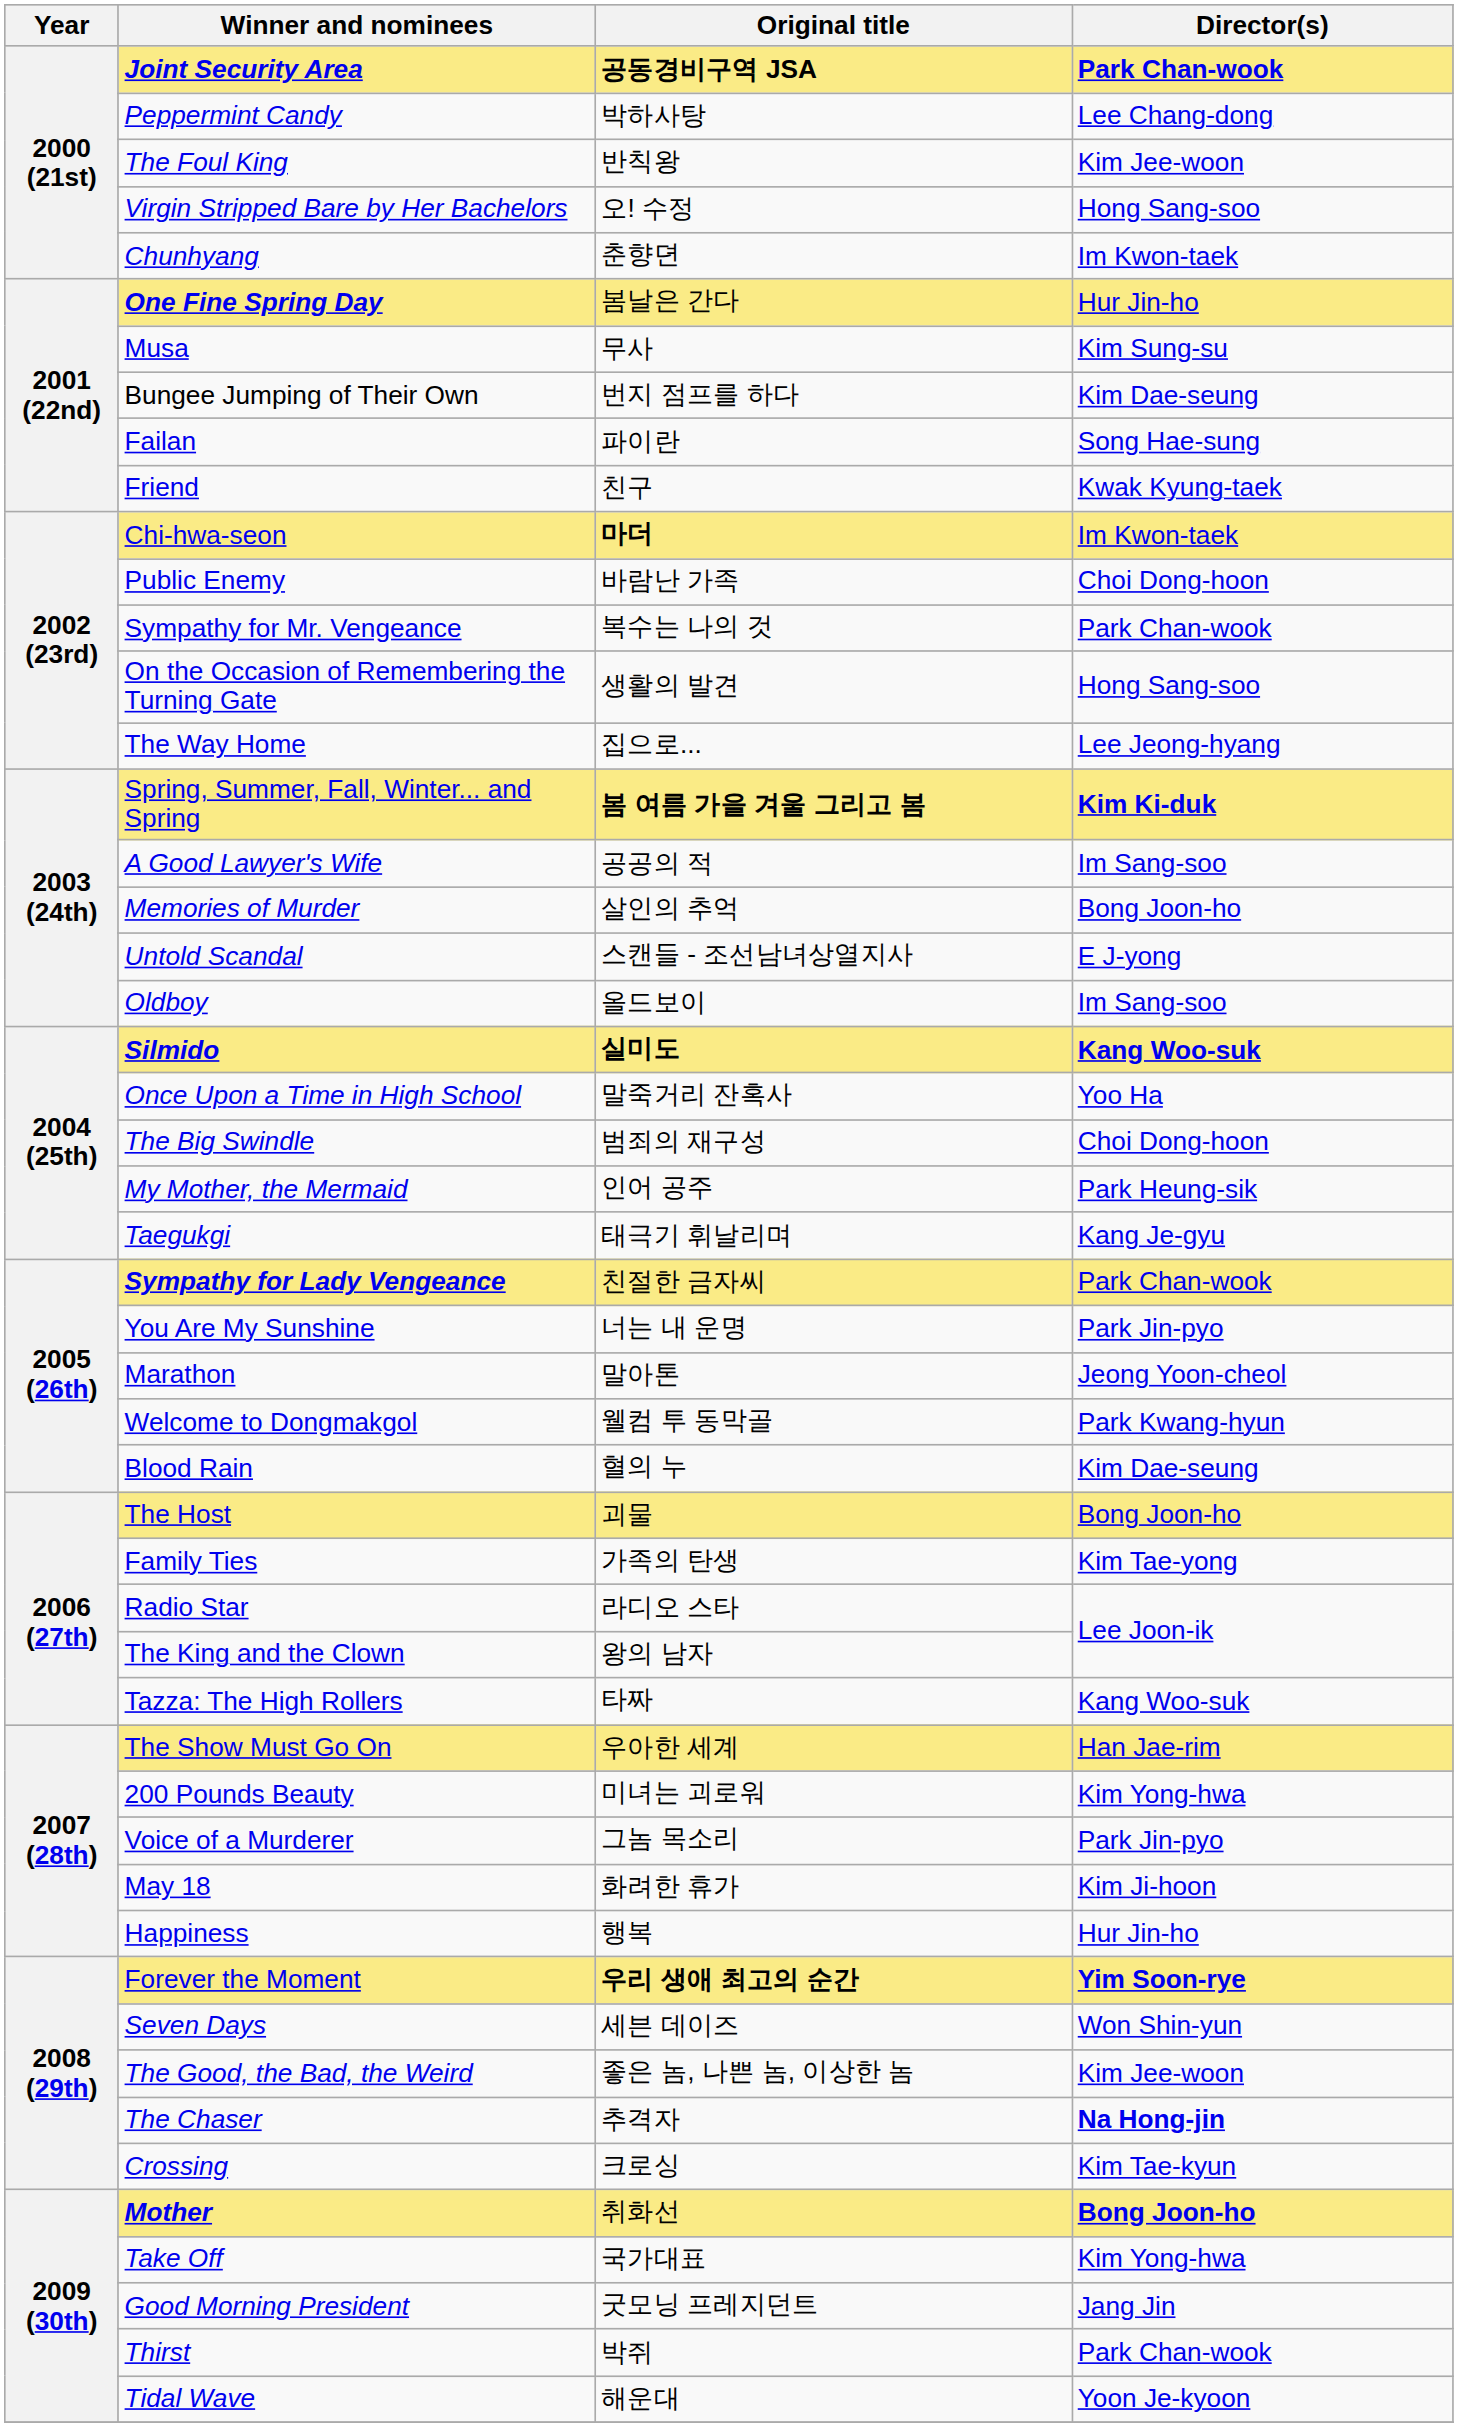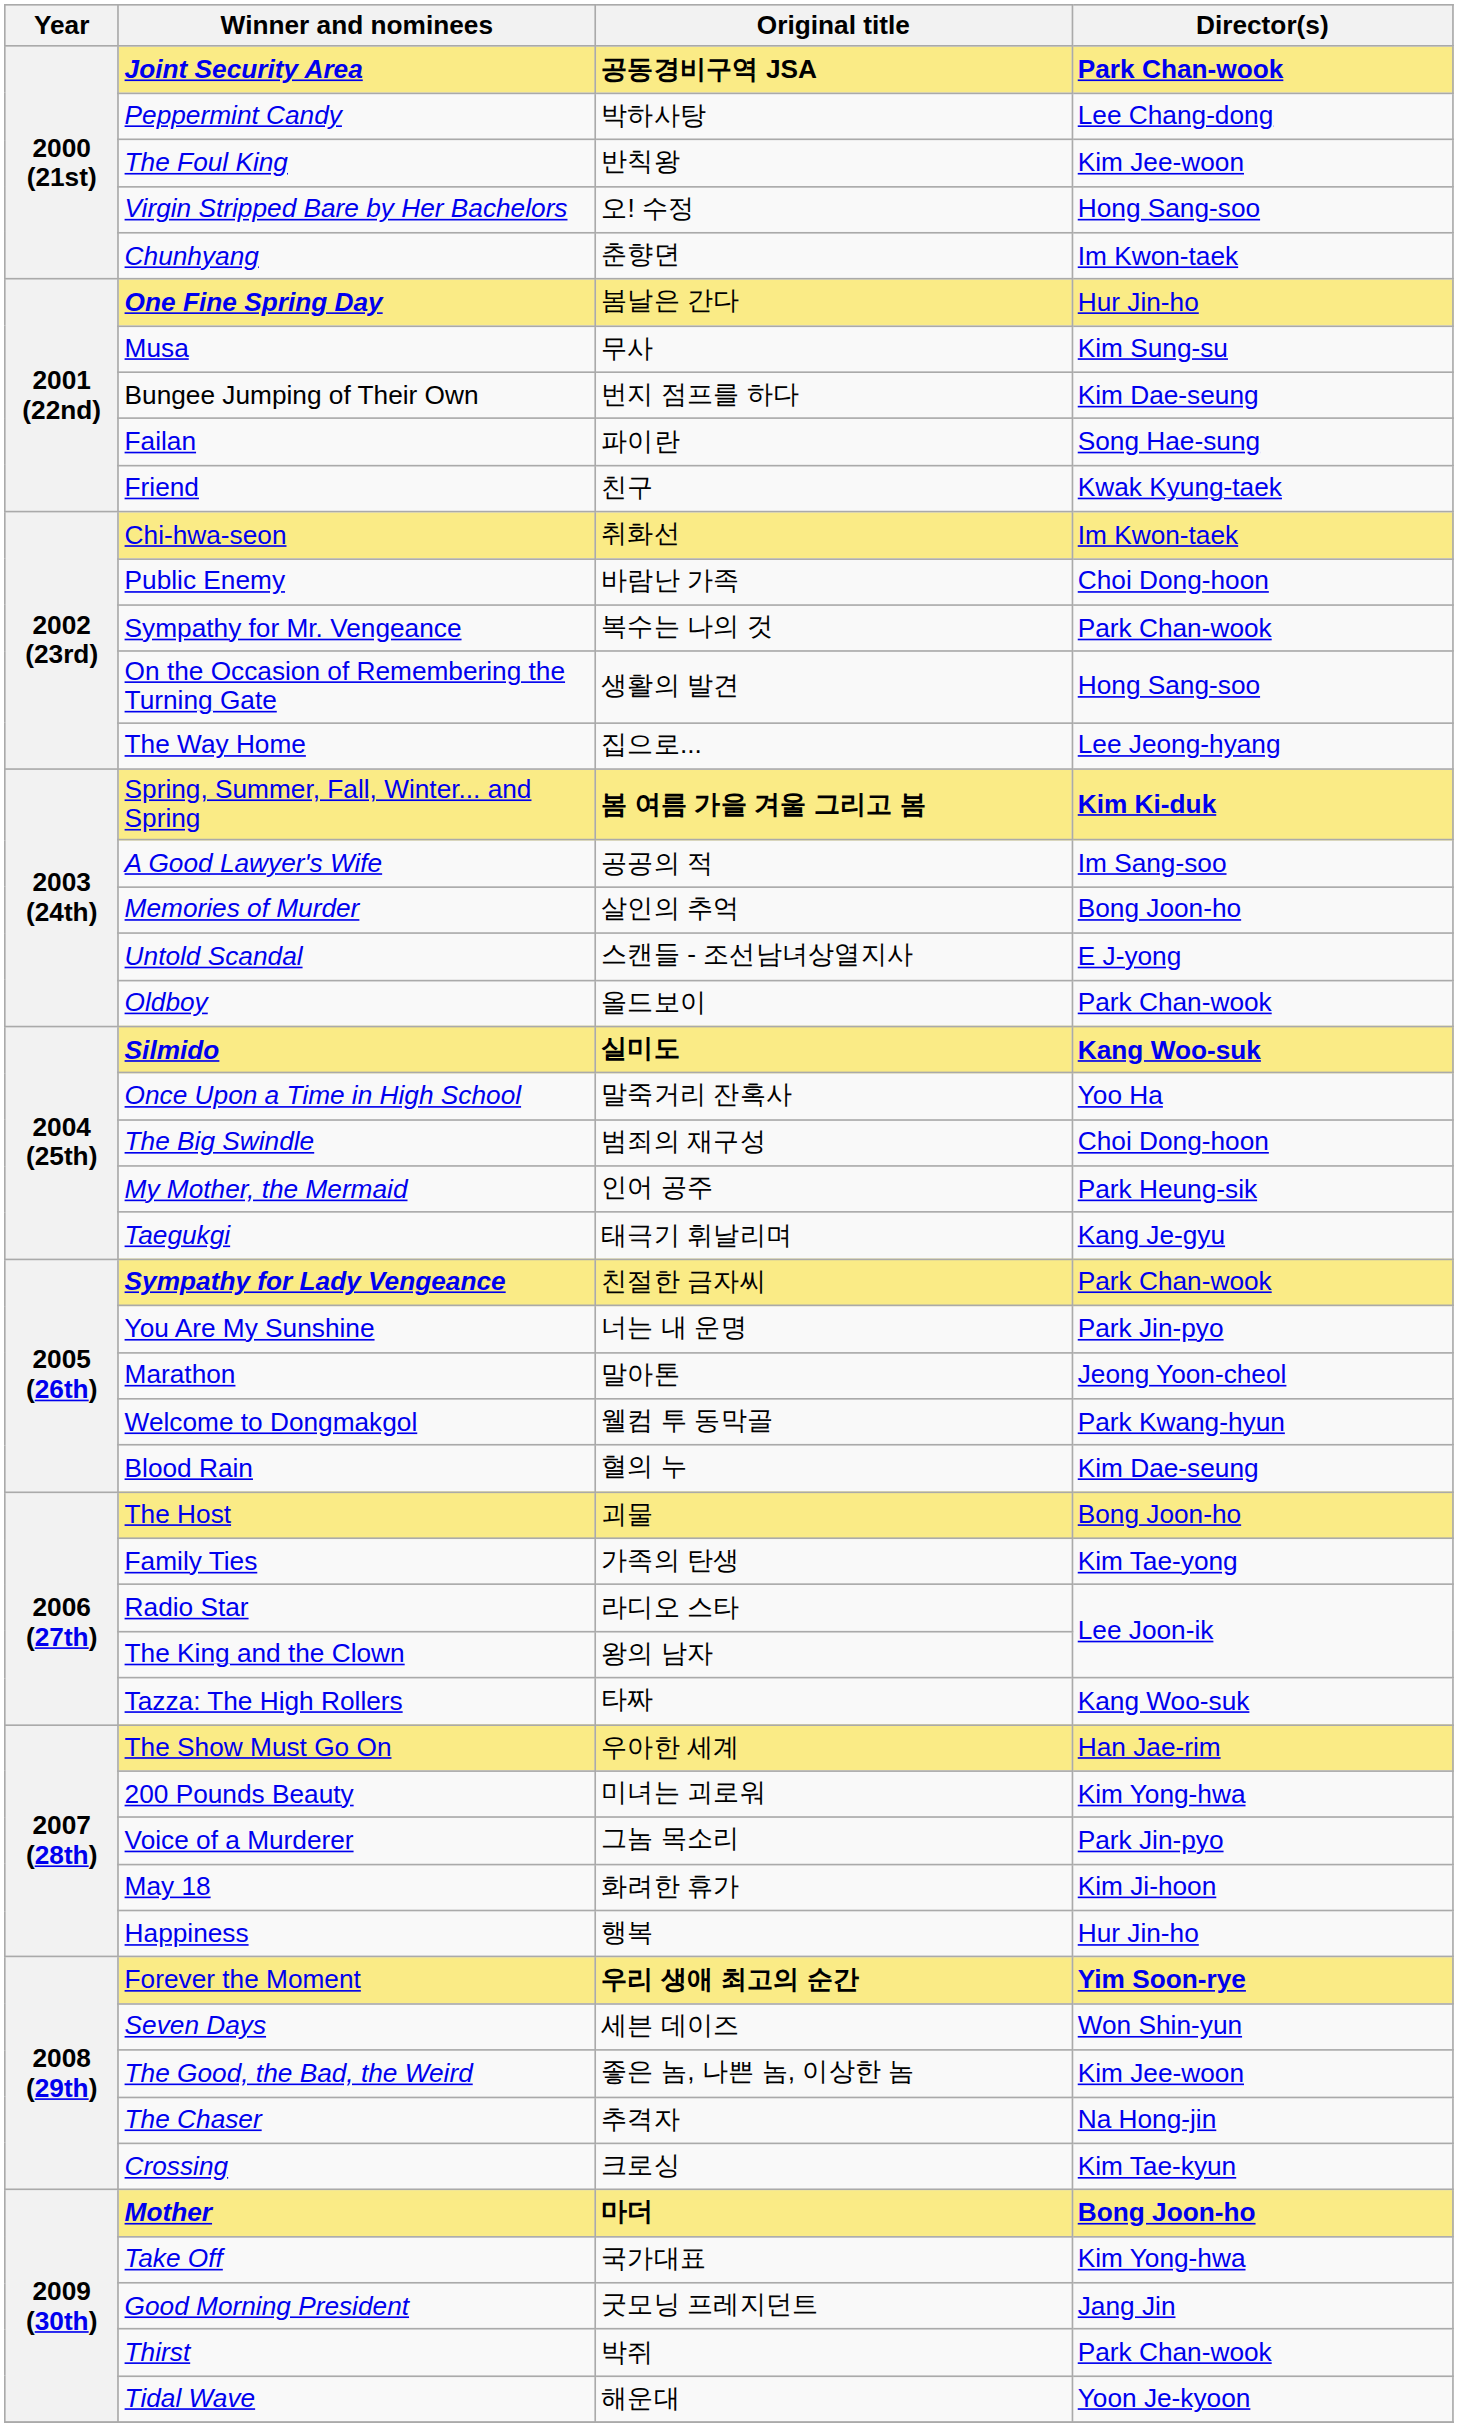(627, 533) 마더 -> (641, 533) 취화선
(1152, 1002) Im Sang-soo -> (1175, 1002) Park Chan-wook
(1151, 2119) bold -> (1147, 2119) normal
(641, 2211) 취화선 -> (627, 2211) 마더
